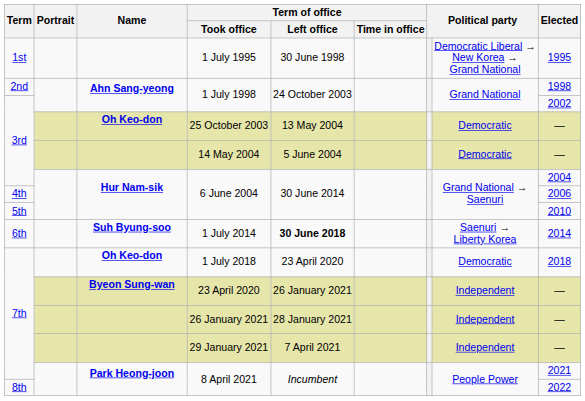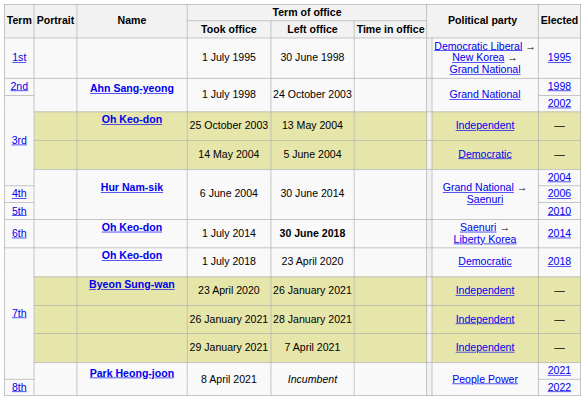(485, 126) Democratic -> (485, 126) Independent
(132, 227) Suh Byung-soo -> (132, 227) Oh Keo-don
